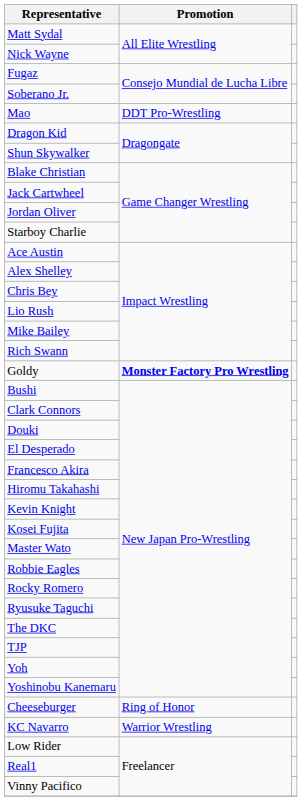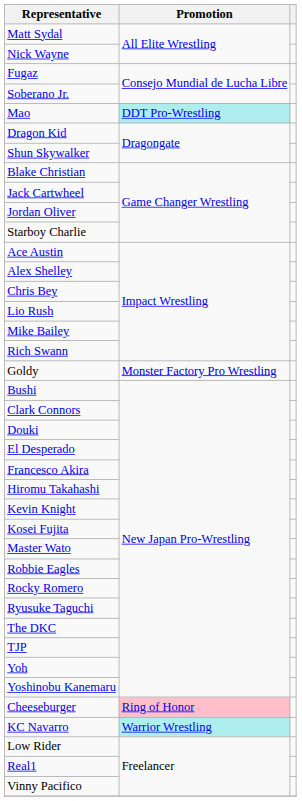(171, 113) no background -> (171, 113) paleturquoise background
(205, 370) bold -> (199, 370) normal
(158, 707) no background -> (158, 707) pink background
(167, 726) no background -> (167, 726) paleturquoise background
